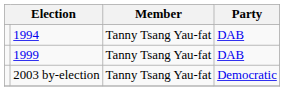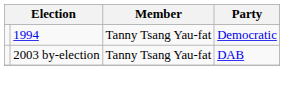(231, 34) DAB -> (247, 34) Democratic
- row: (26, 55)
(247, 75) Democratic -> (231, 55) DAB
